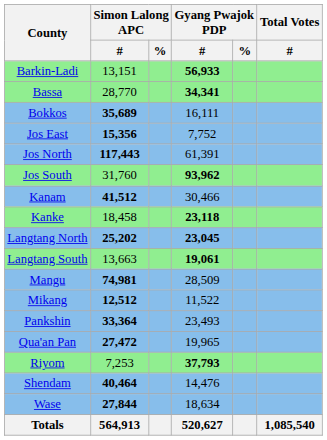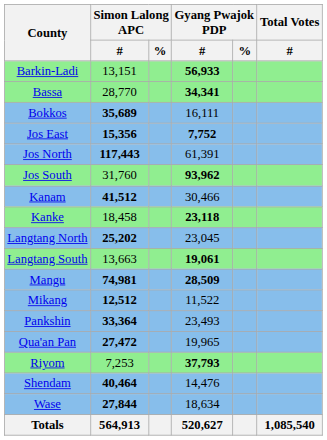(202, 134) normal -> (202, 134) bold
(202, 238) bold -> (202, 238) normal
(202, 279) normal -> (202, 279) bold
